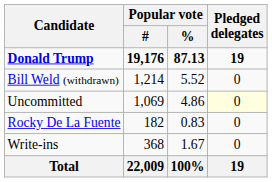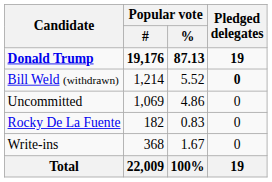(237, 79) normal -> (237, 79) bold
(237, 101) lightyellow background -> (237, 101) no background
